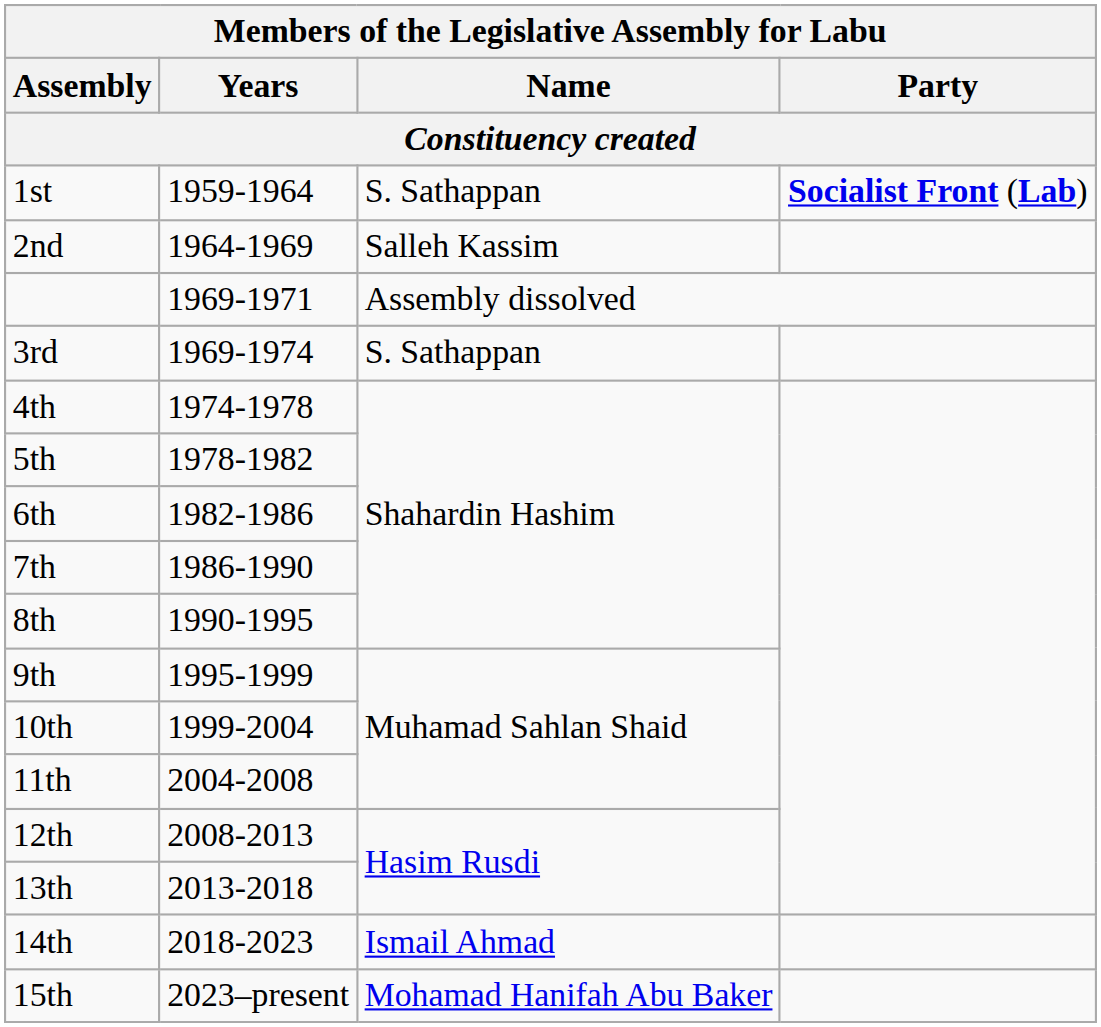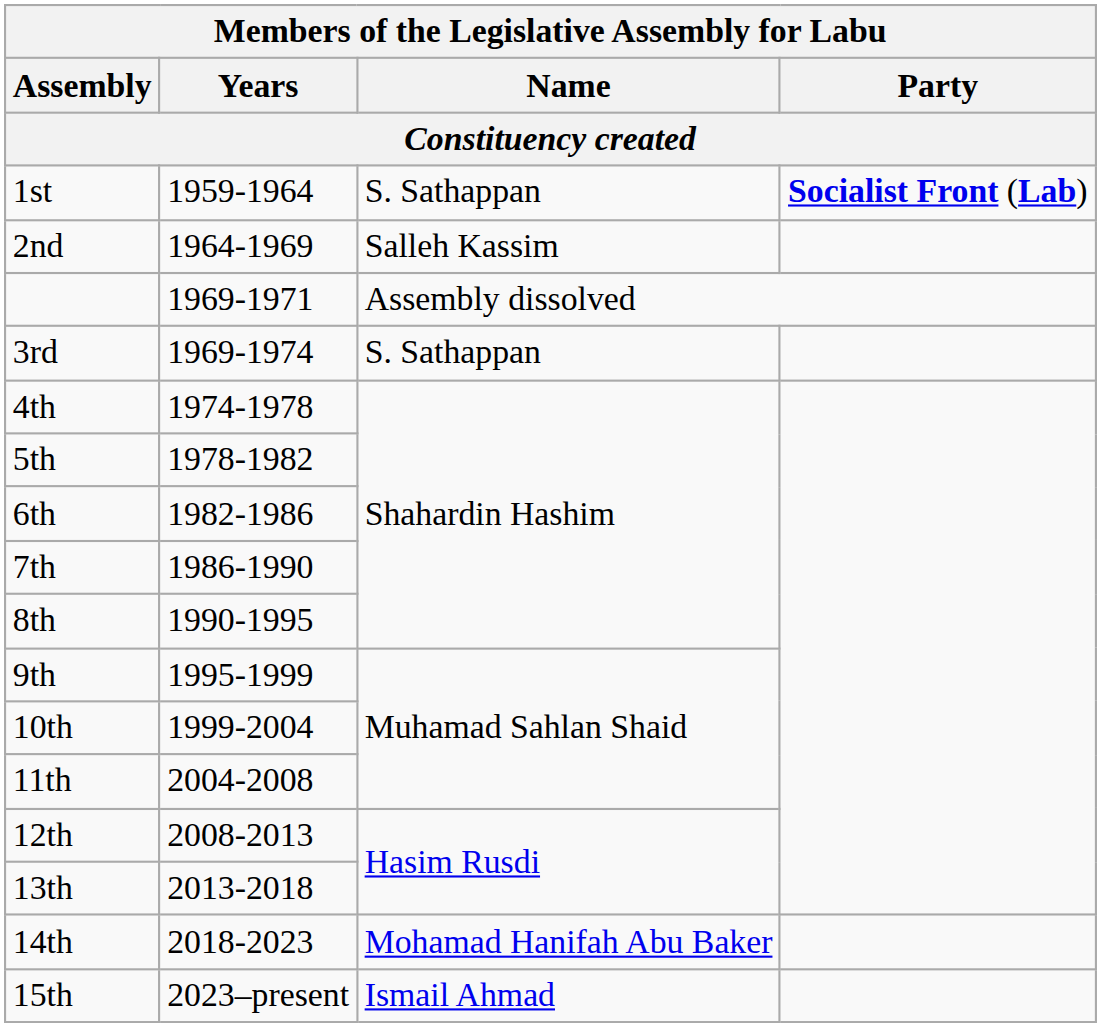(460, 941) Ismail Ahmad -> (569, 941) Mohamad Hanifah Abu Baker
(569, 995) Mohamad Hanifah Abu Baker -> (460, 995) Ismail Ahmad
